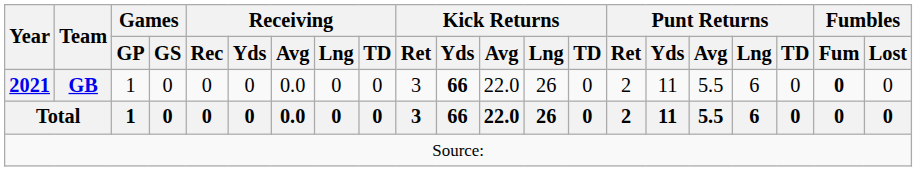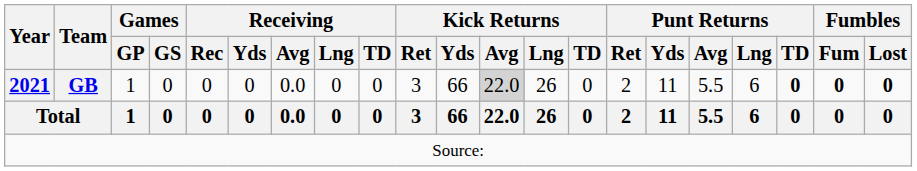(458, 85) bold -> (458, 85) normal
(502, 85) no background -> (502, 85) lightgrey background
(795, 85) normal -> (795, 85) bold
(888, 85) normal -> (888, 85) bold
